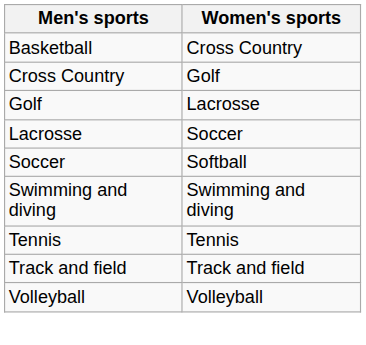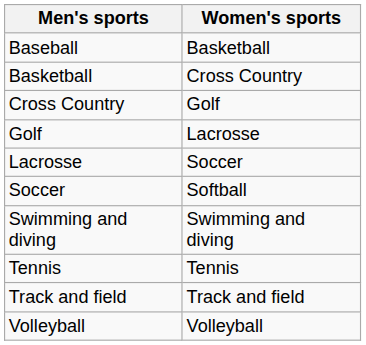+ row: (43, 47)
